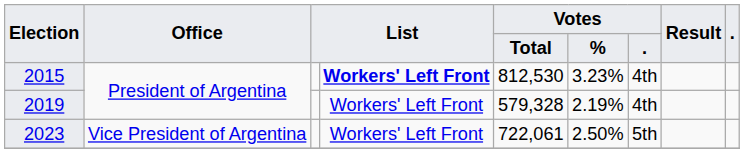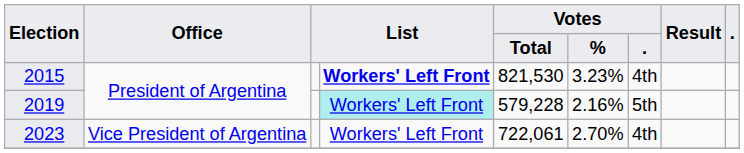(531, 77) 812,530 -> (531, 77) 821,530
(406, 105) no background -> (406, 105) paleturquoise background
(531, 105) 579,328 -> (531, 105) 579,228
(598, 105) 2.19% -> (598, 105) 2.16%
(645, 105) 4th -> (645, 105) 5th
(598, 134) 2.50% -> (598, 134) 2.70%
(645, 134) 5th -> (645, 134) 4th
